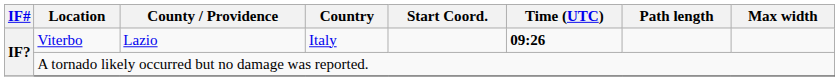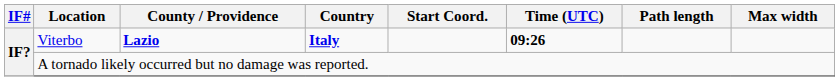(140, 40) normal -> (141, 40) bold
(323, 40) normal -> (324, 40) bold
